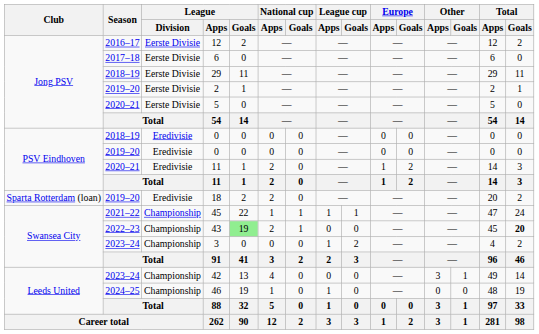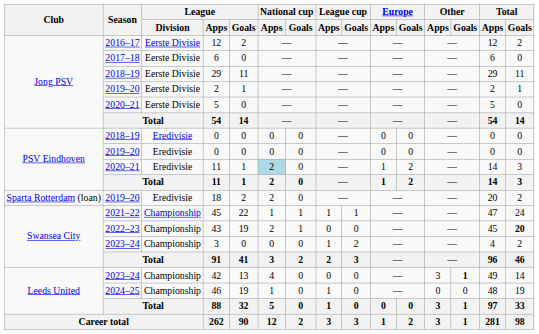(272, 167) no background -> (272, 167) lightblue background
(244, 228) lightgreen background -> (244, 228) no background
(465, 275) normal -> (465, 275) bold
